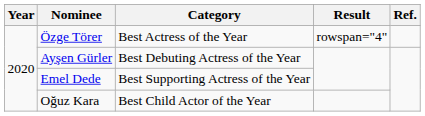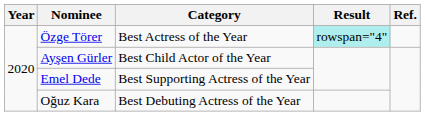(352, 36) no background -> (352, 36) paleturquoise background
(209, 57) Best Debuting Actress of the Year -> (194, 57) Best Child Actor of the Year
(194, 100) Best Child Actor of the Year -> (209, 100) Best Debuting Actress of the Year
